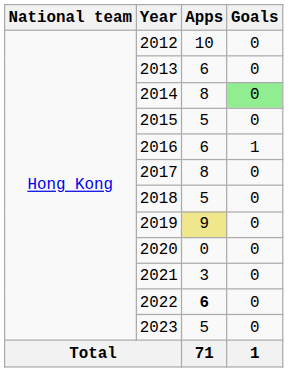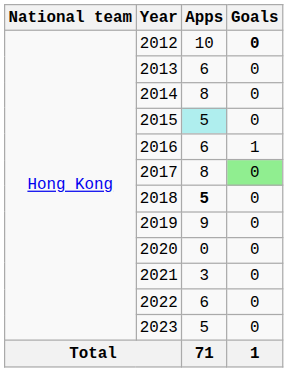(255, 43) normal -> (255, 43) bold
(255, 95) lightgreen background -> (255, 95) no background
(204, 121) no background -> (204, 121) paleturquoise background
(255, 173) no background -> (255, 173) lightgreen background
(204, 198) normal -> (204, 198) bold
(204, 224) khaki background -> (204, 224) no background
(204, 302) bold -> (204, 302) normal
